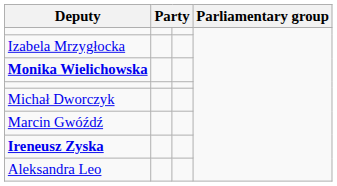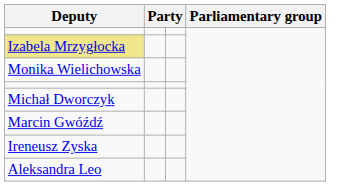(66, 46) no background -> (66, 46) khaki background
(78, 69) bold -> (74, 69) normal
(56, 146) bold -> (53, 146) normal
